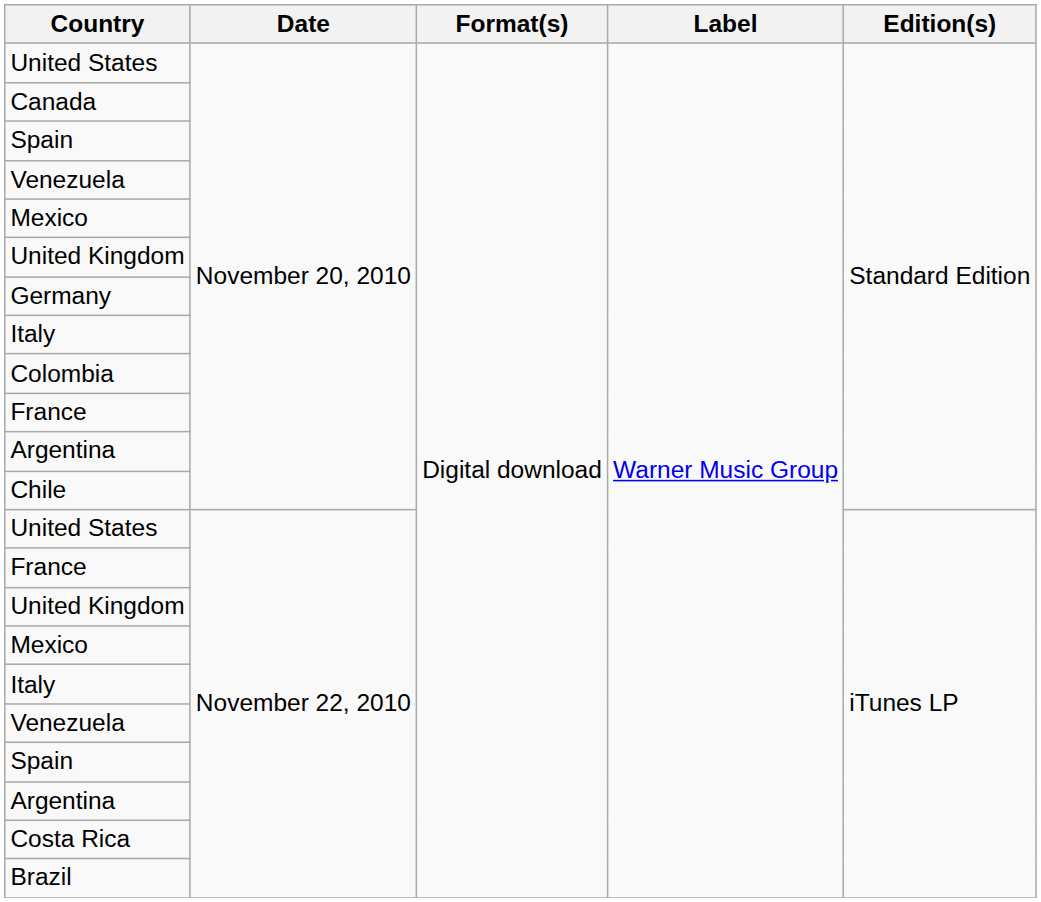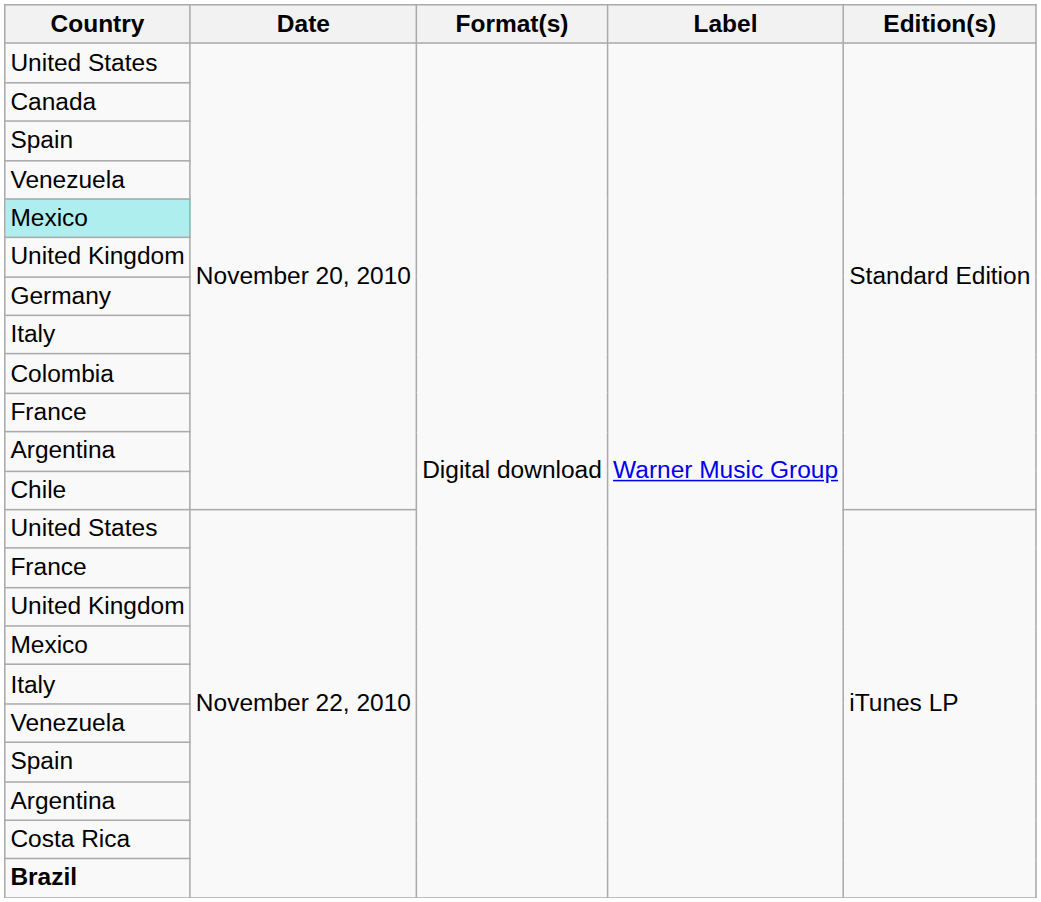(49, 218) no background -> (49, 218) paleturquoise background
(41, 878) normal -> (44, 878) bold
